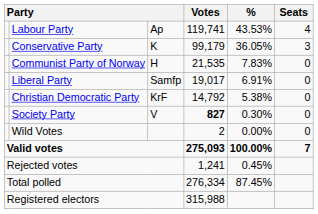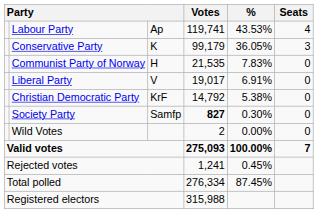(166, 81) Samfp -> (154, 81) V
(154, 115) V -> (166, 115) Samfp
